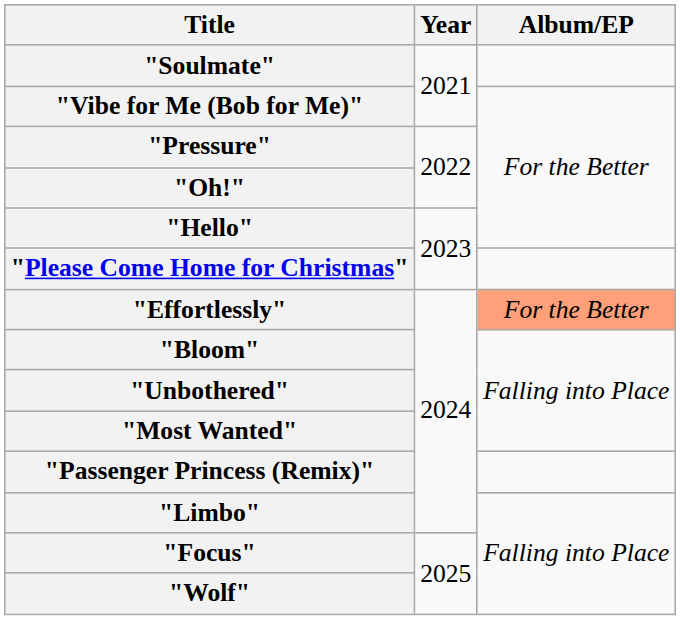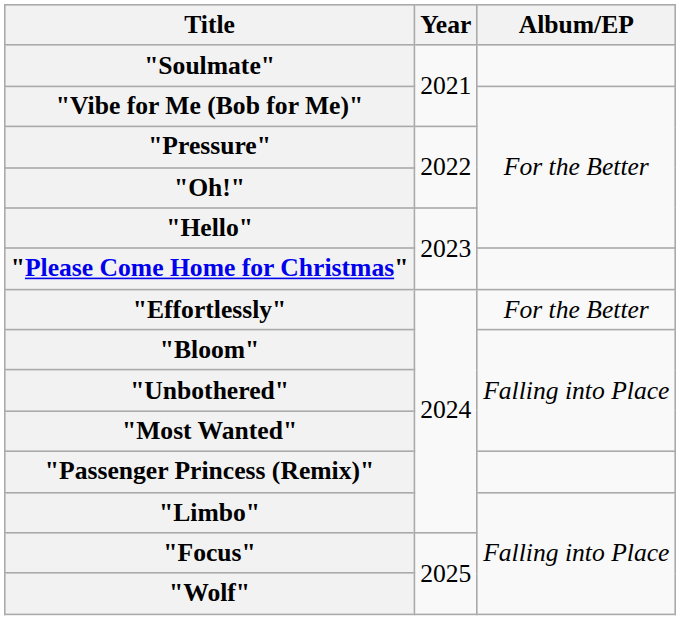(576, 308) lightsalmon background -> (576, 308) no background
